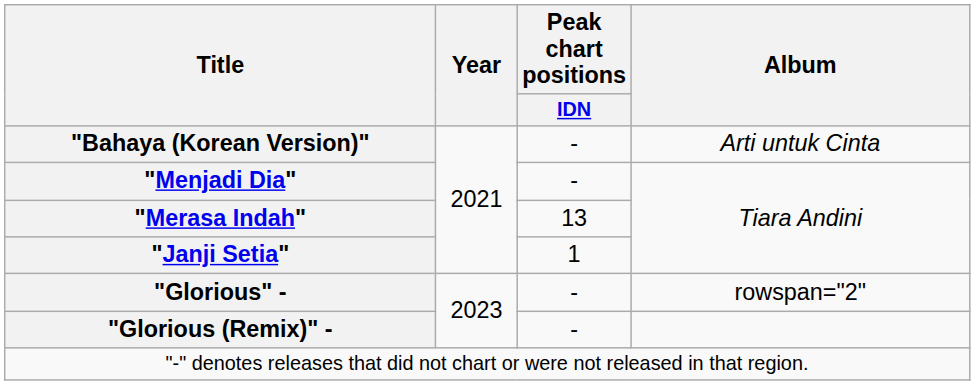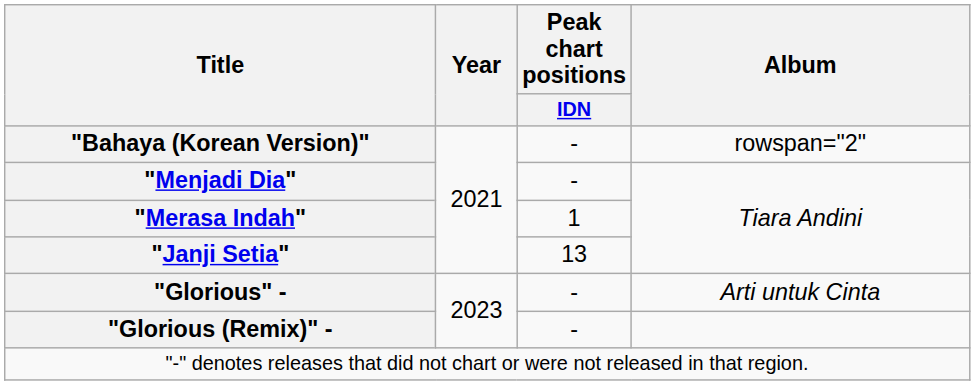(800, 143) Arti untuk Cinta -> (800, 143) rowspan="2"
(574, 218) 13 -> (574, 218) 1
(574, 255) 1 -> (574, 255) 13
(800, 292) rowspan="2" -> (800, 292) Arti untuk Cinta
